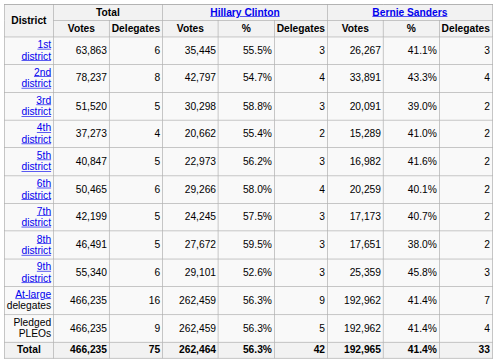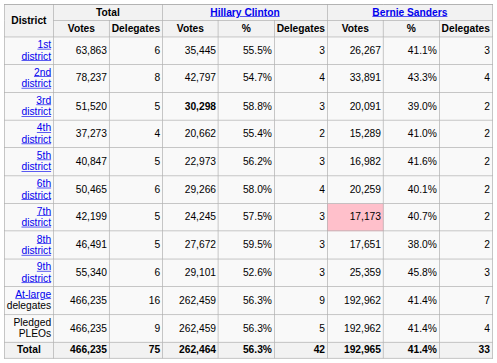(200, 106) normal -> (200, 106) bold
(365, 217) no background -> (365, 217) pink background
